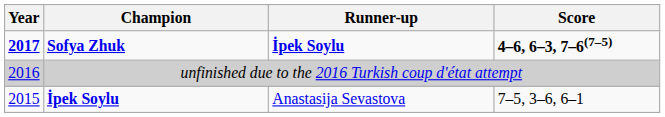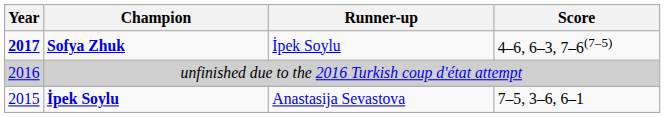(308, 45) bold -> (307, 45) normal
(555, 45) bold -> (555, 45) normal
